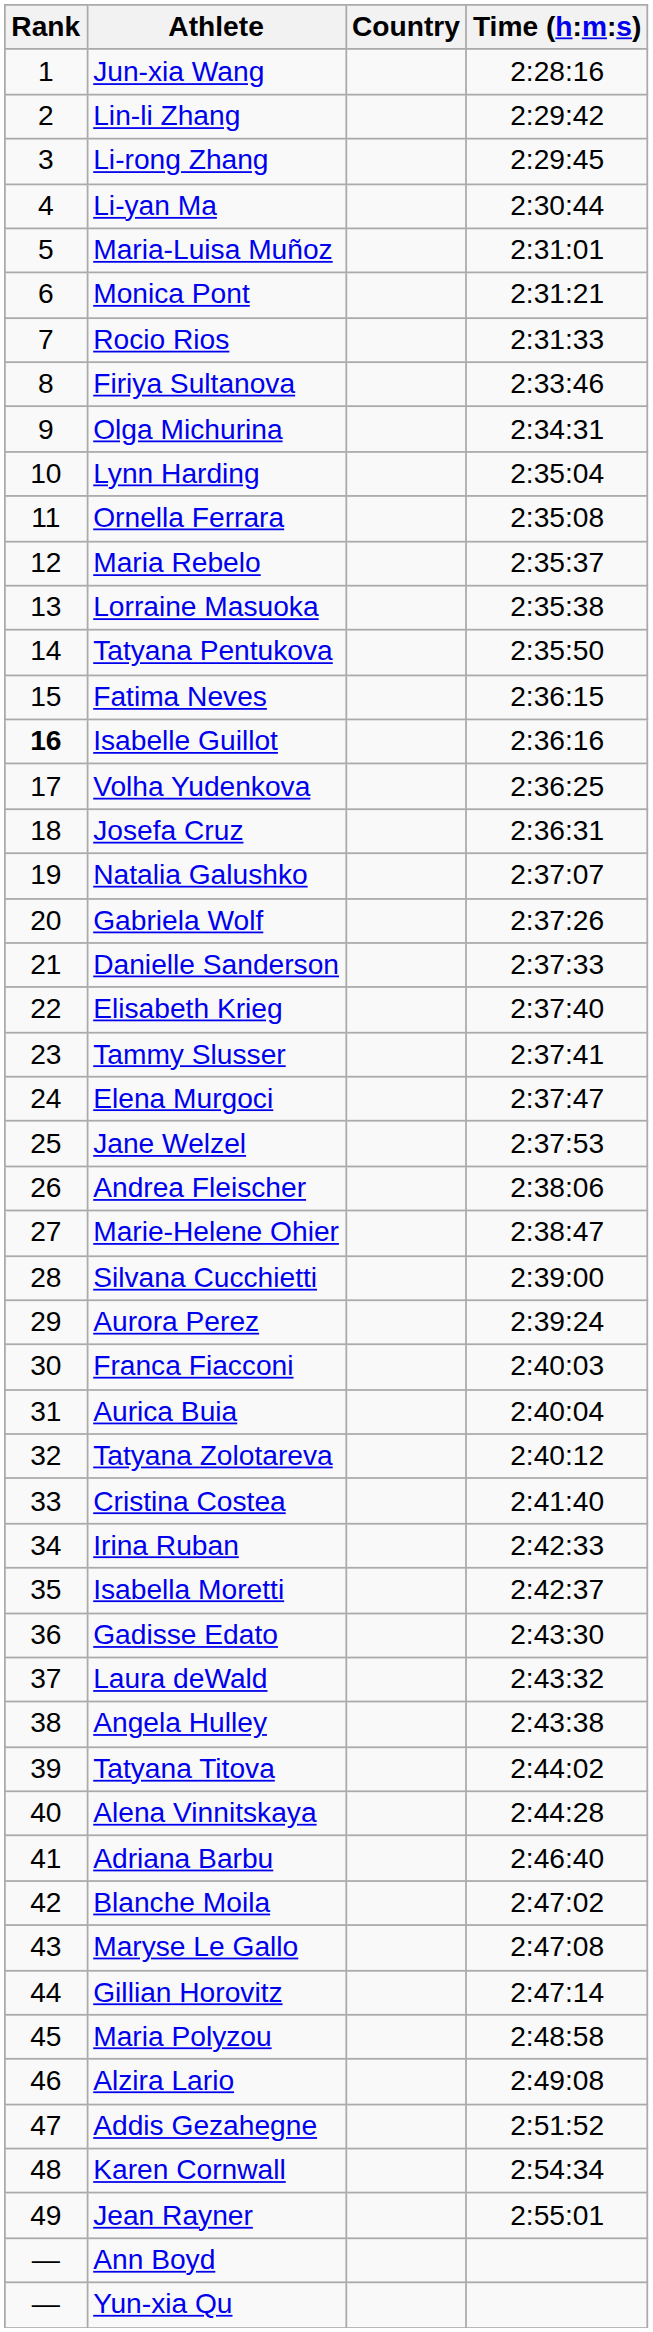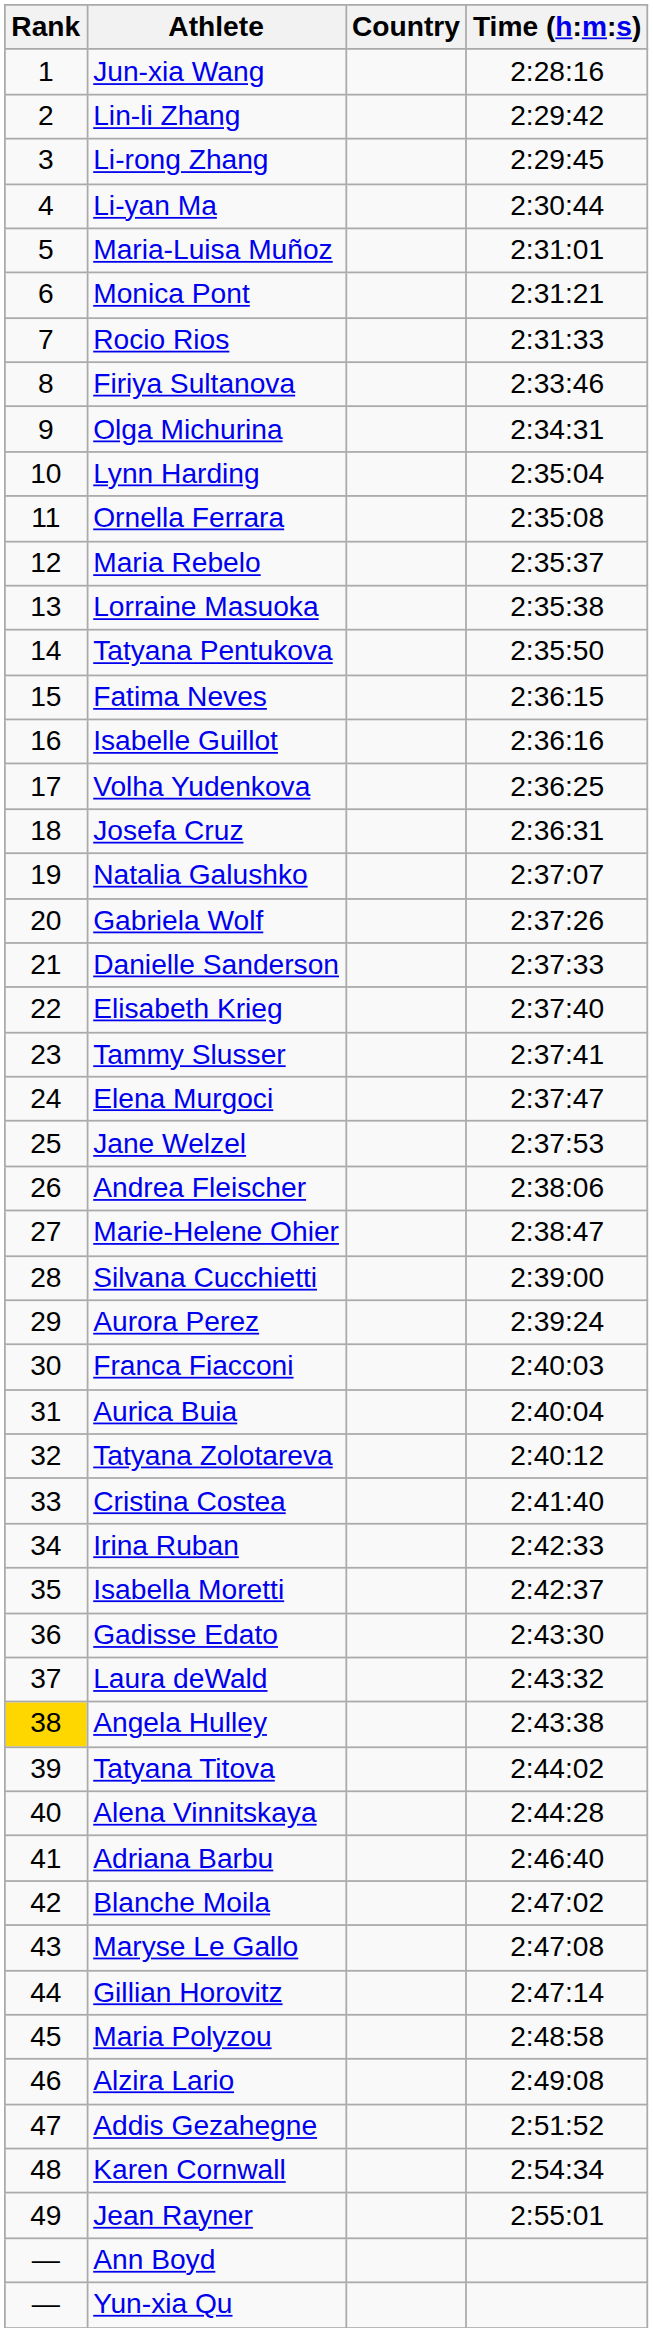(46, 741) bold -> (46, 741) normal
(46, 1723) no background -> (46, 1723) gold background
